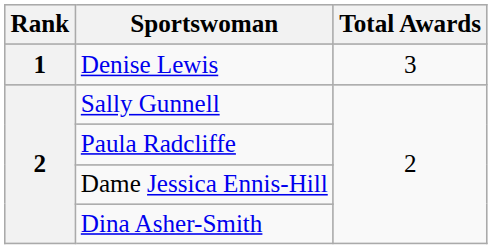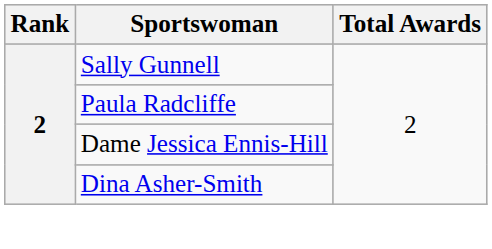- row: (150, 64)
